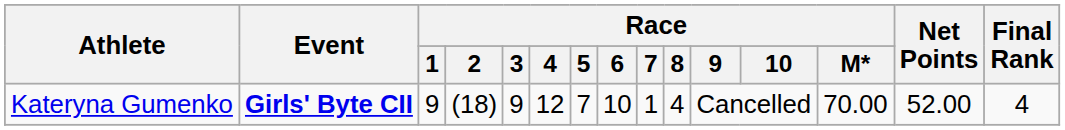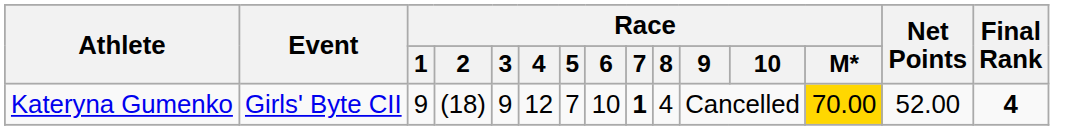(329, 105) bold -> (323, 105) normal
(651, 105) normal -> (640, 105) bold
(855, 105) no background -> (844, 105) gold background
(1022, 105) normal -> (1011, 105) bold
